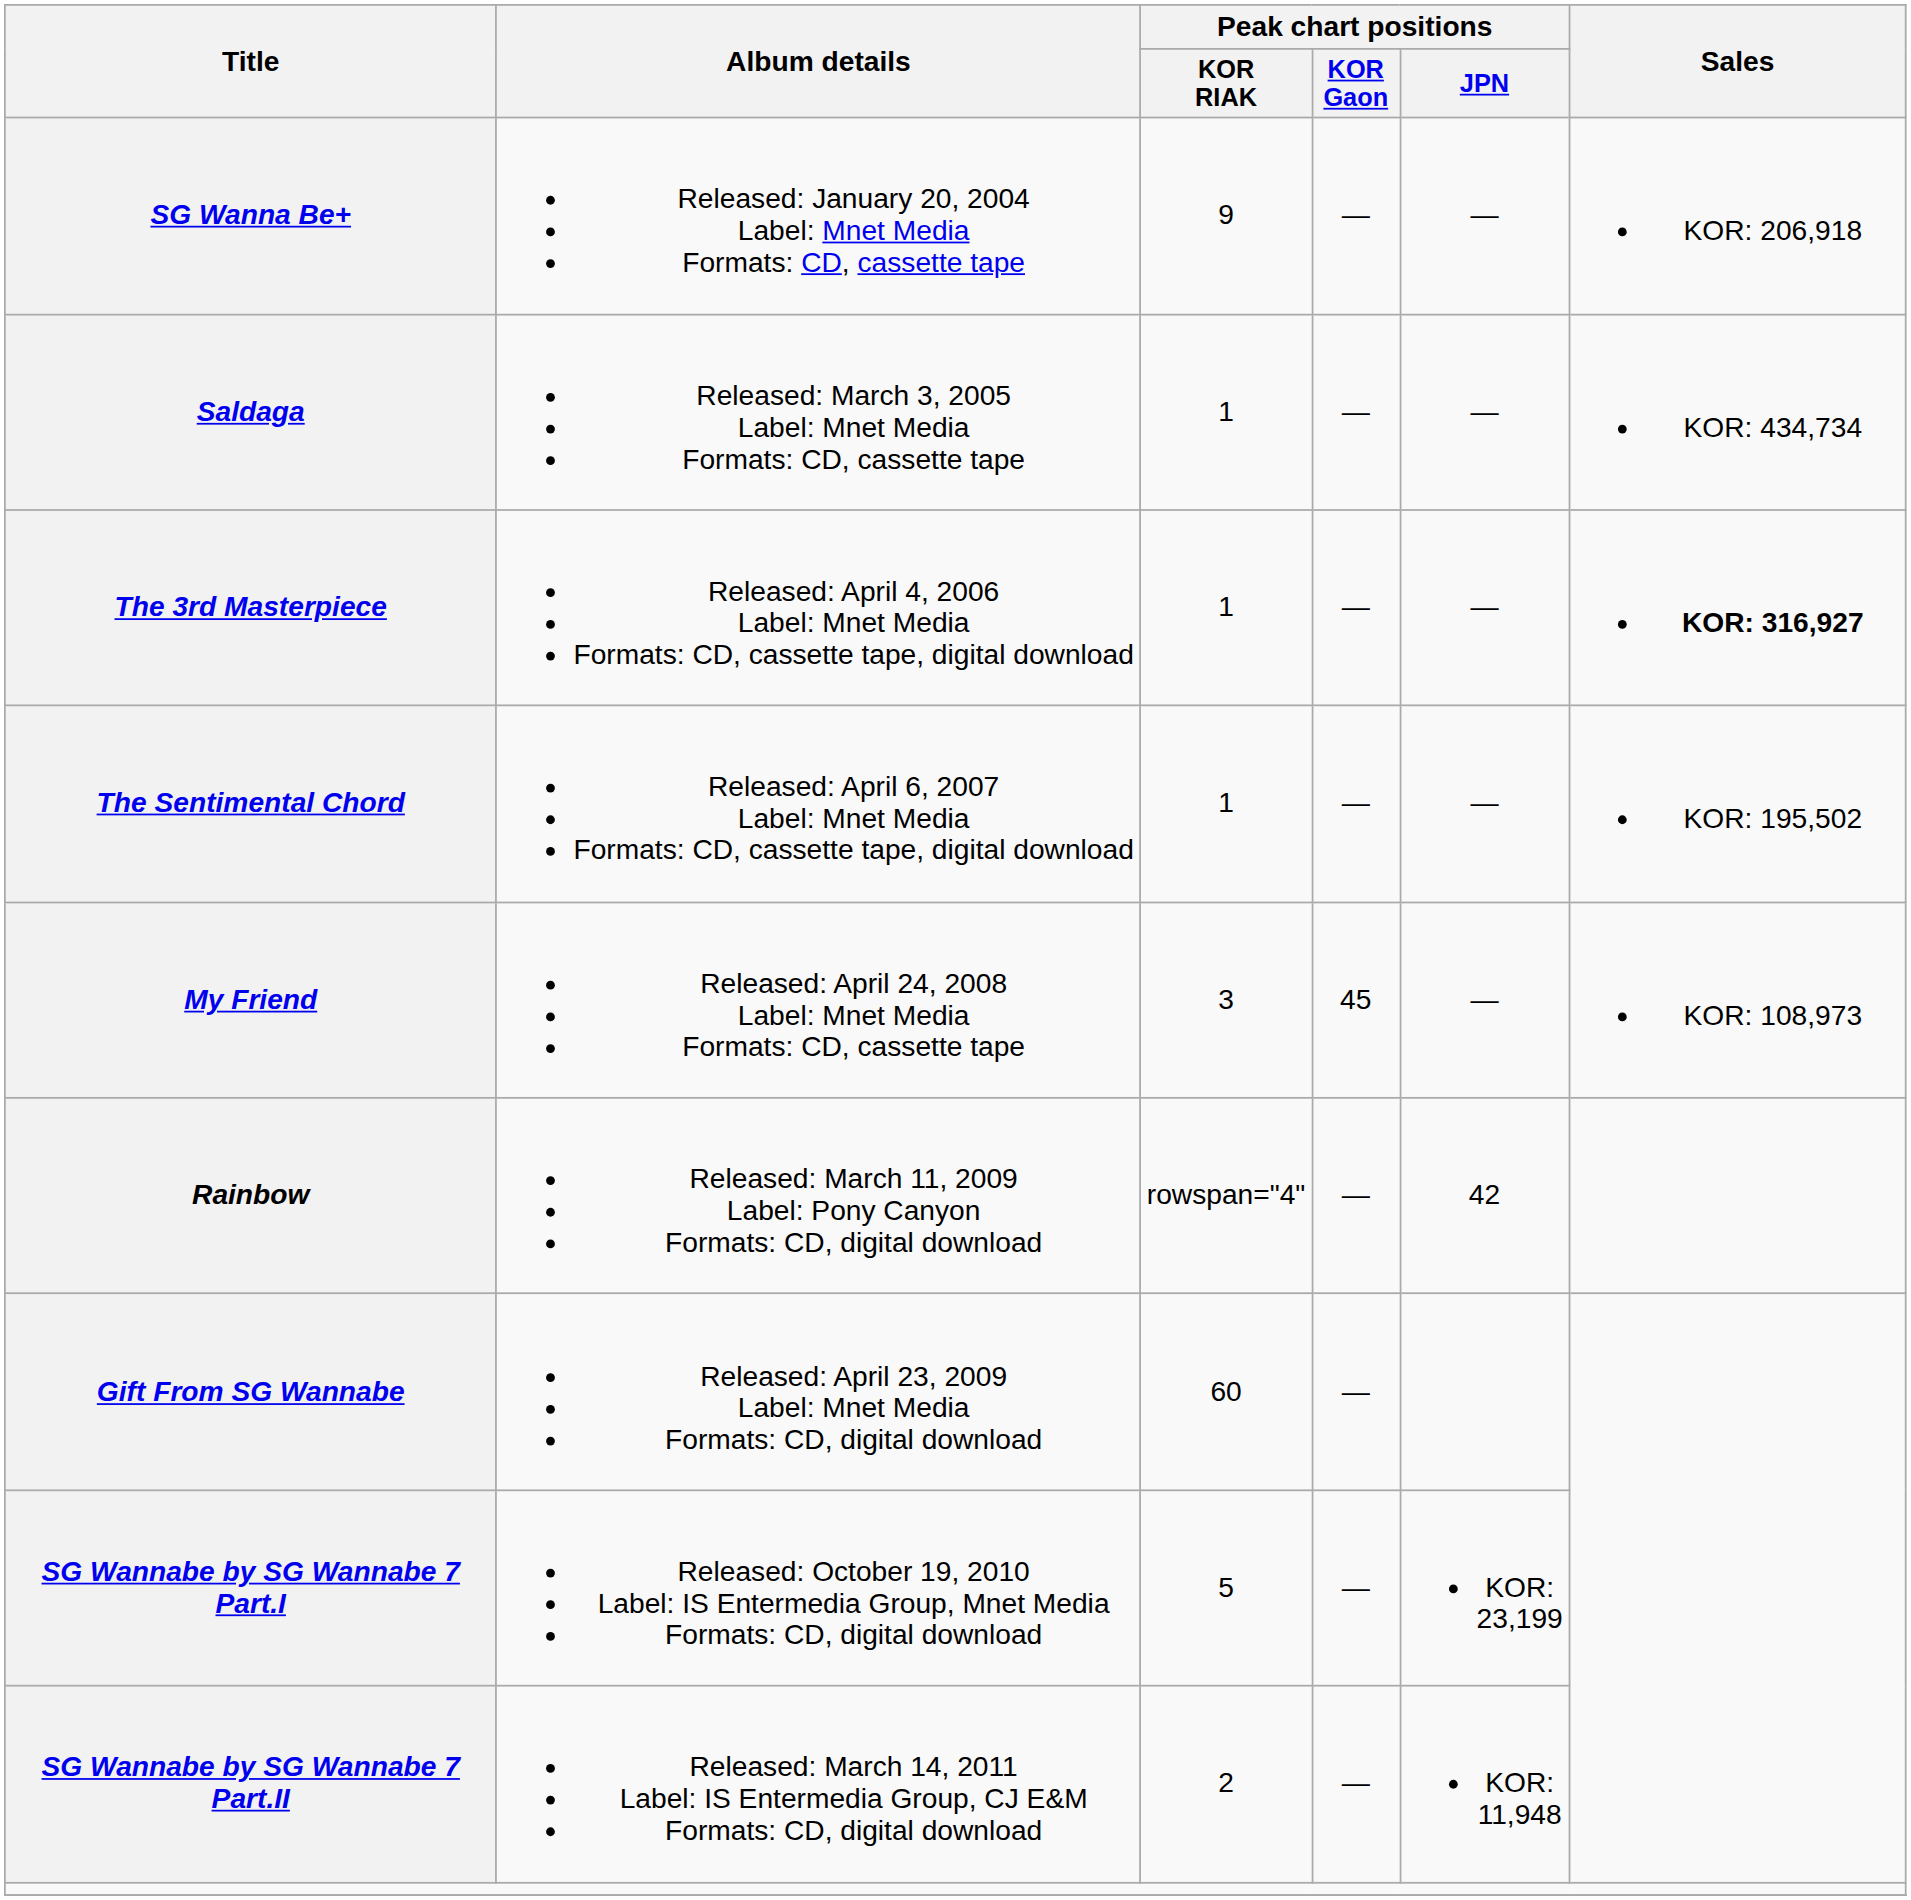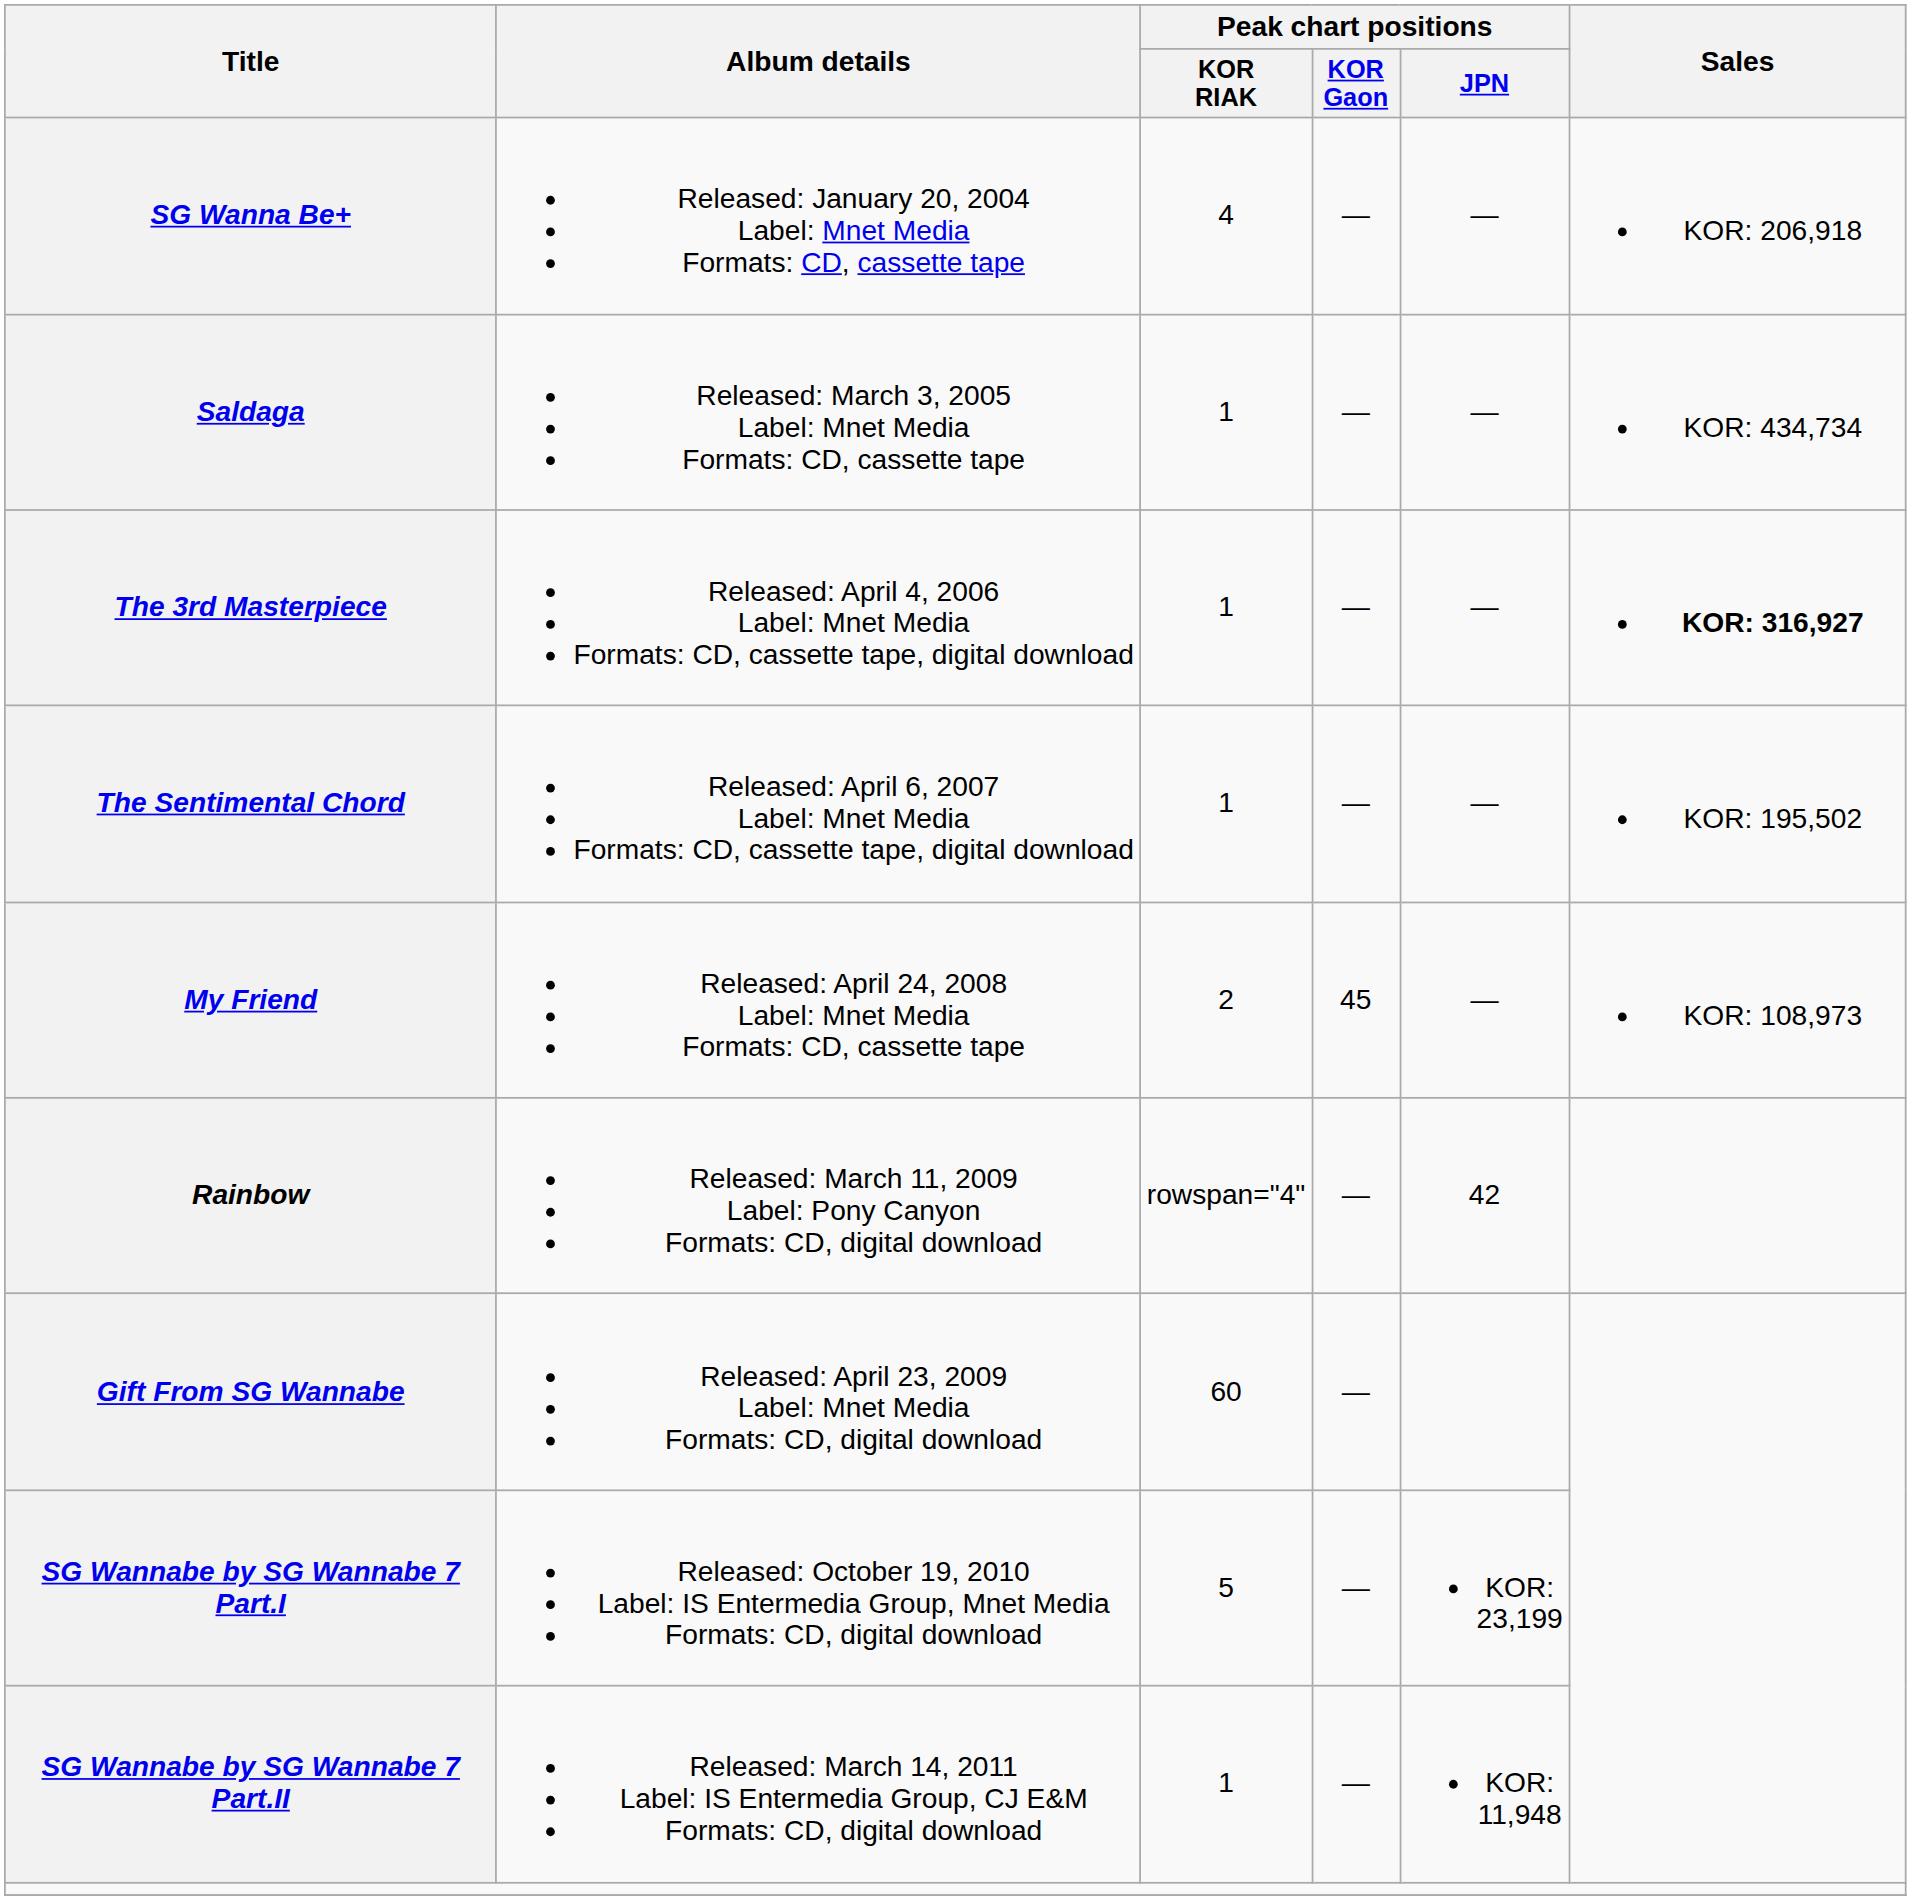(1226, 215) 9 -> (1226, 215) 4
(1226, 999) 3 -> (1226, 999) 2
(1226, 1783) 2 -> (1226, 1783) 1
